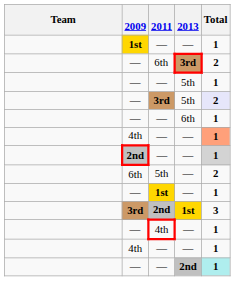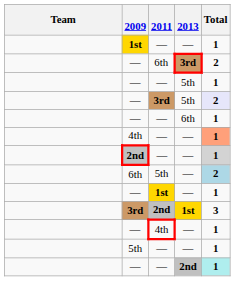(216, 174) no background -> (216, 174) lightblue background
(135, 248) 4th -> (135, 248) 5th
